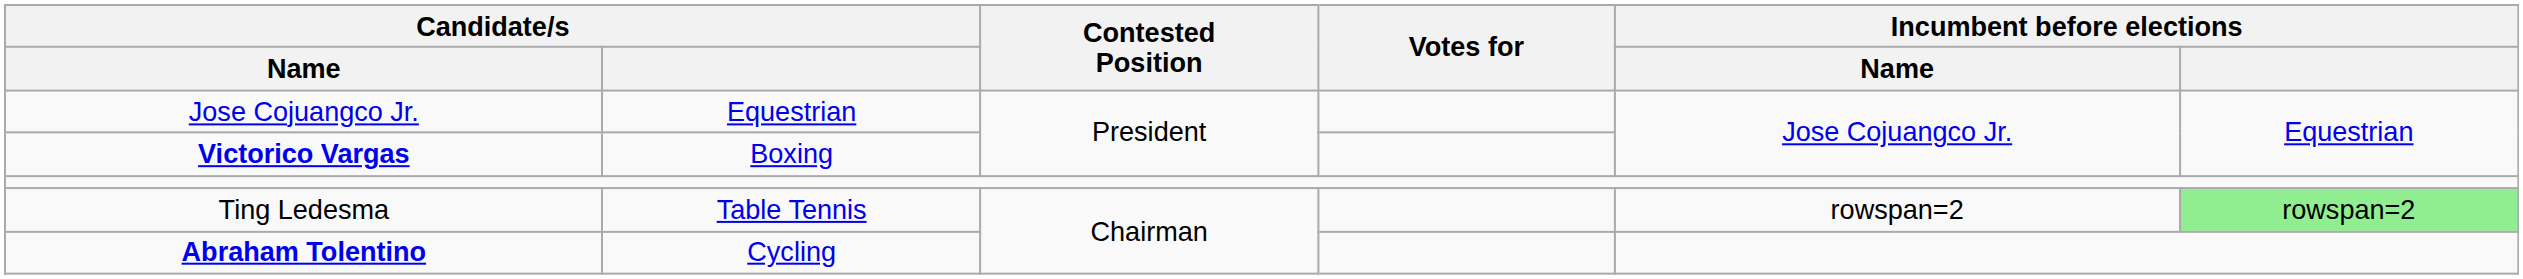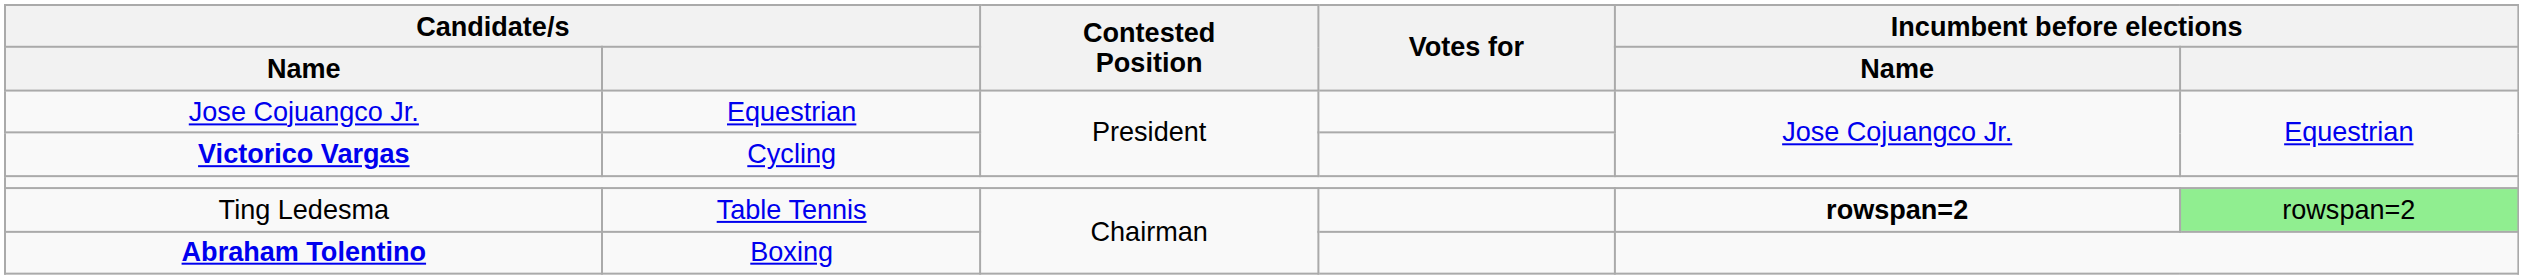(792, 154) Boxing -> (792, 154) Cycling
(1897, 209) normal -> (1897, 209) bold
(792, 252) Cycling -> (792, 252) Boxing
